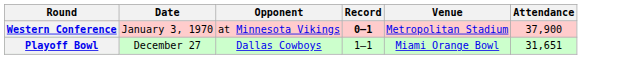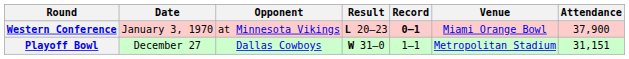+ column: (366, 13)
(447, 29) Metropolitan Stadium -> (495, 29) Miami Orange Bowl
(447, 46) Miami Orange Bowl -> (495, 46) Metropolitan Stadium
(544, 46) 31,651 -> (591, 46) 31,151
